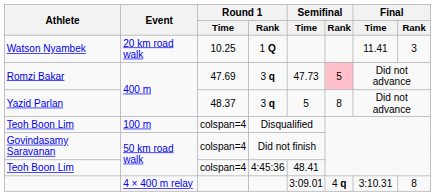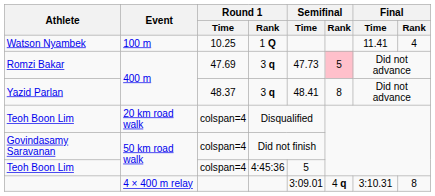(148, 49) 20 km road walk -> (137, 44) 100 m
(414, 49) 3 -> (414, 44) 4
(306, 104) 5 -> (306, 92) 48.41
(137, 125) 100 m -> (148, 119) 20 km road walk
(306, 168) 48.41 -> (306, 168) 5
